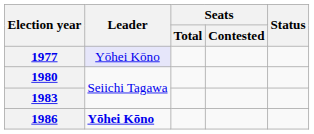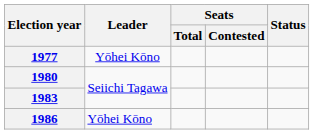(127, 56) lavender background -> (127, 56) no background
(121, 118) bold -> (120, 118) normal
